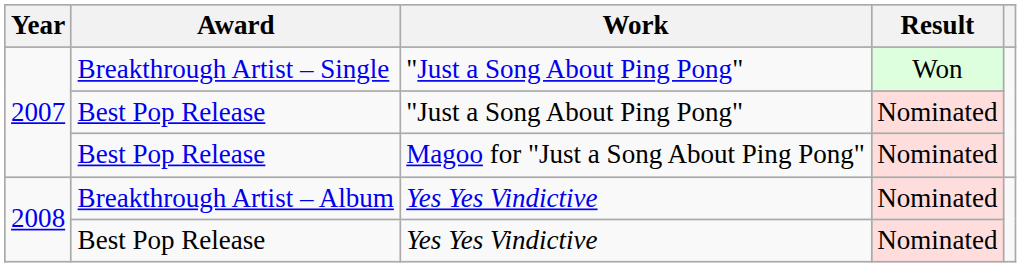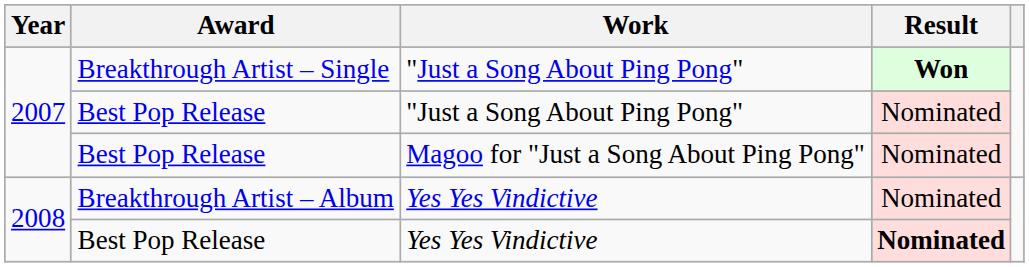(937, 68) normal -> (941, 68) bold
(937, 240) normal -> (941, 240) bold
